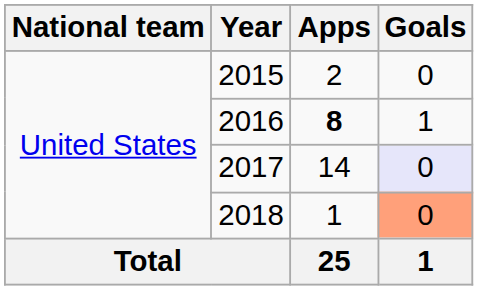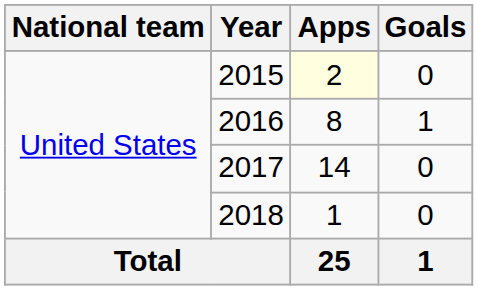(334, 74) no background -> (334, 74) lightyellow background
(334, 121) bold -> (334, 121) normal
(425, 167) lavender background -> (425, 167) no background
(425, 214) lightsalmon background -> (425, 214) no background
